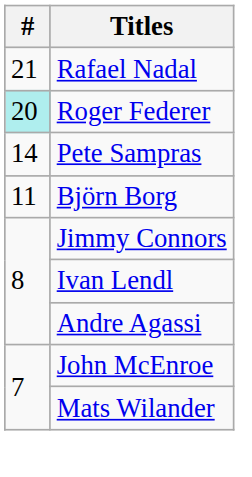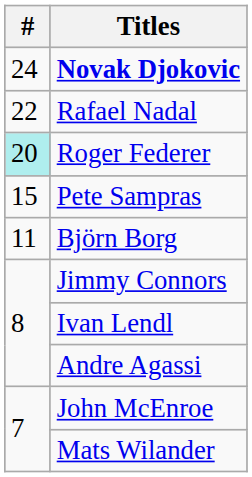+ row: (148, 68)
(24, 68) 21 -> (24, 111) 22
(24, 153) 14 -> (24, 195) 15
